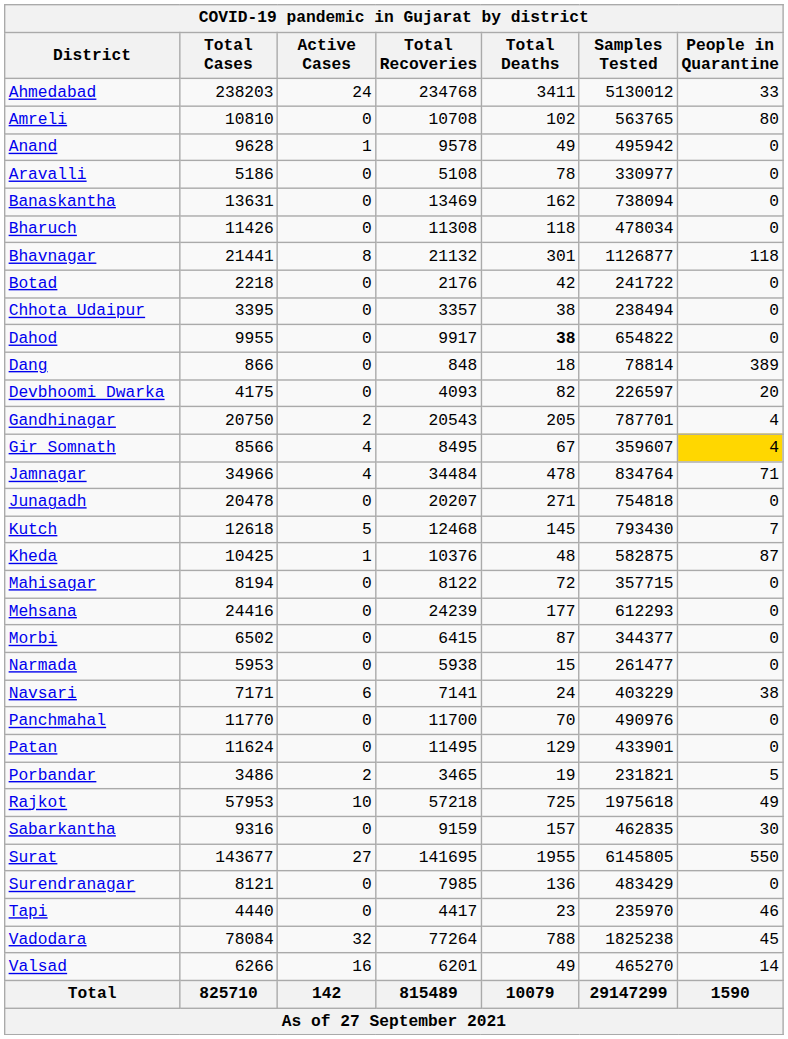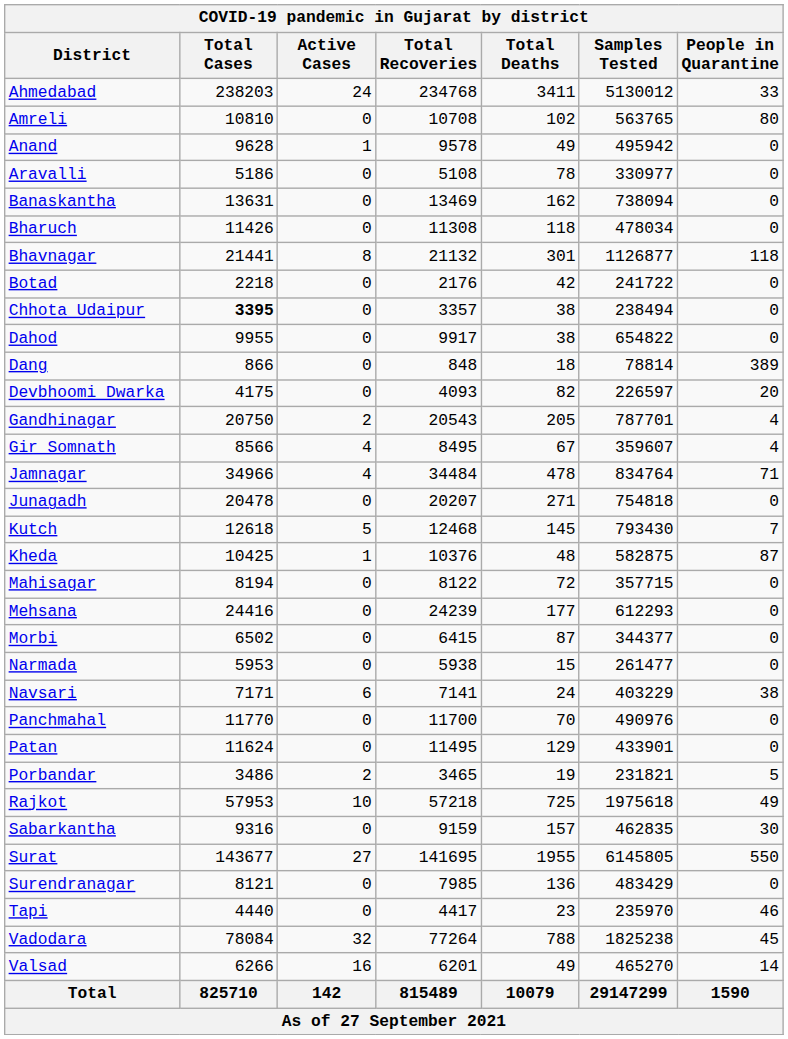(254, 311) normal -> (254, 311) bold
(566, 338) bold -> (566, 338) normal
(774, 447) gold background -> (774, 447) no background
